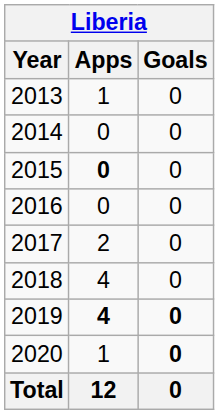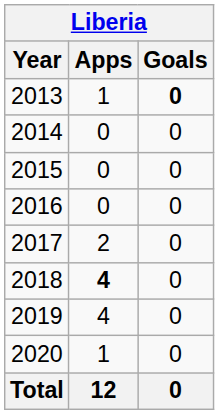(175, 96) normal -> (175, 96) bold
(103, 170) bold -> (103, 170) normal
(103, 280) normal -> (103, 280) bold
(103, 317) bold -> (103, 317) normal
(175, 317) bold -> (175, 317) normal
(175, 354) bold -> (175, 354) normal
